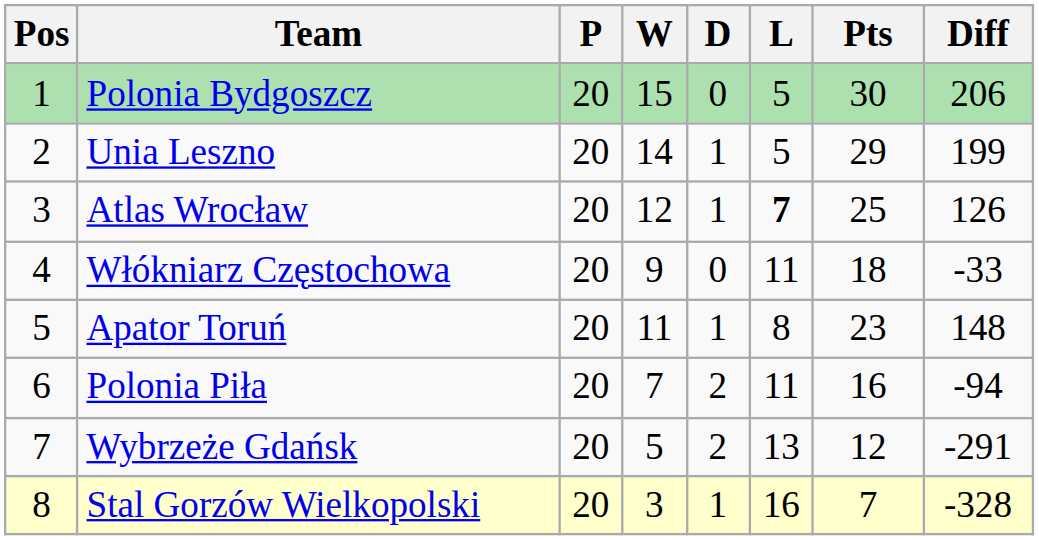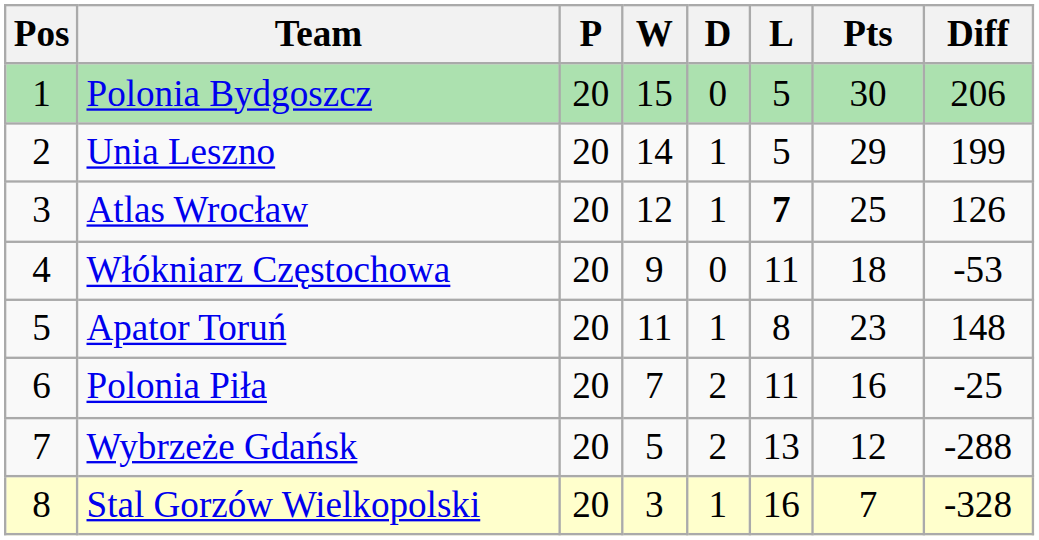(978, 269) -33 -> (978, 269) -53
(978, 387) -94 -> (978, 387) -25
(978, 446) -291 -> (978, 446) -288
